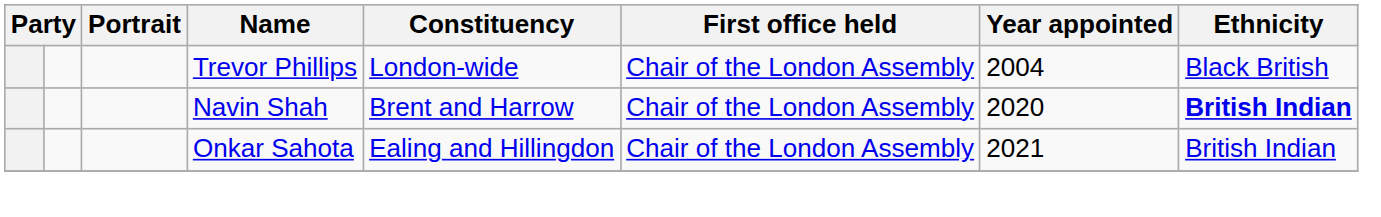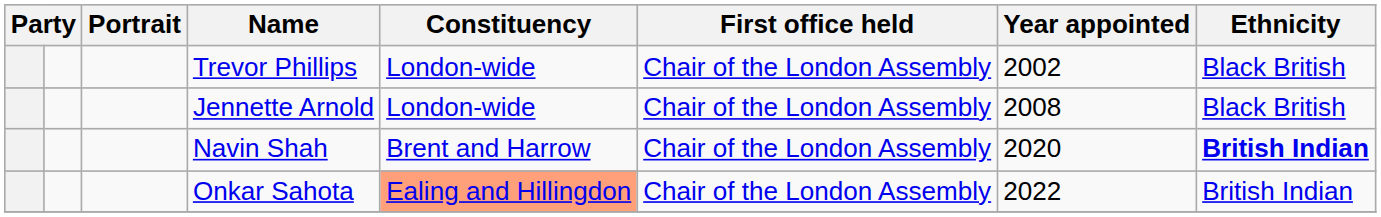(1015, 66) 2004 -> (1032, 66) 2002
+ row: (284, 107)
(492, 149) no background -> (509, 190) lightsalmon background
(1015, 149) 2021 -> (1032, 190) 2022
